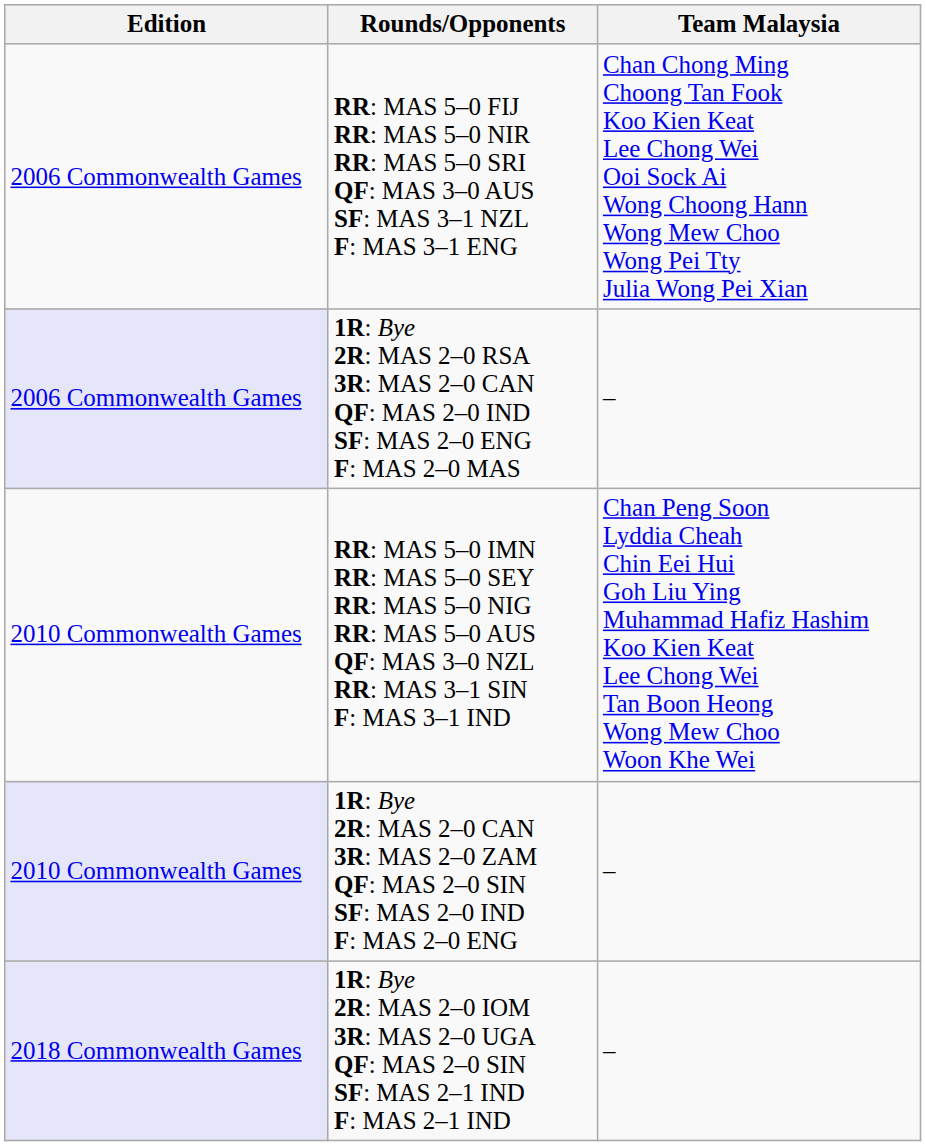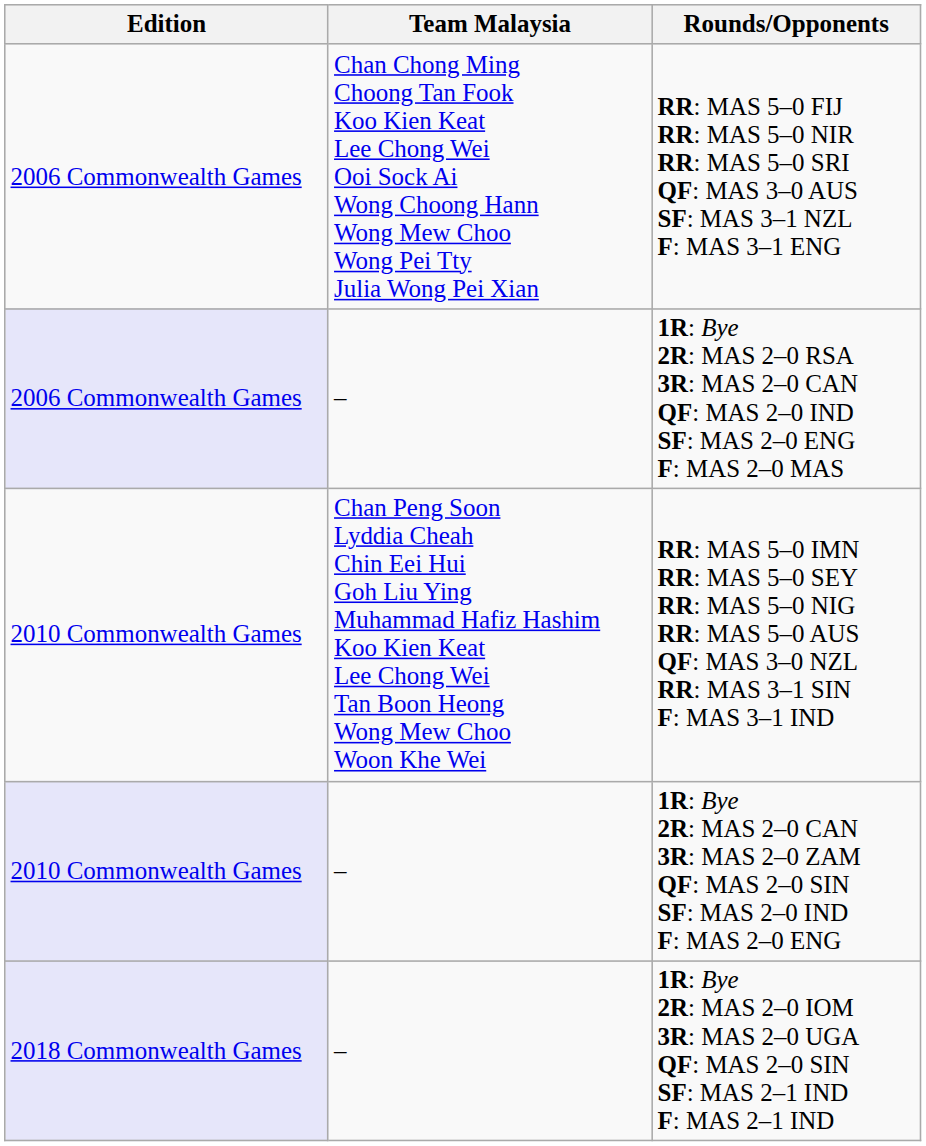columns swapped: (759, 24) <-> (463, 24)
